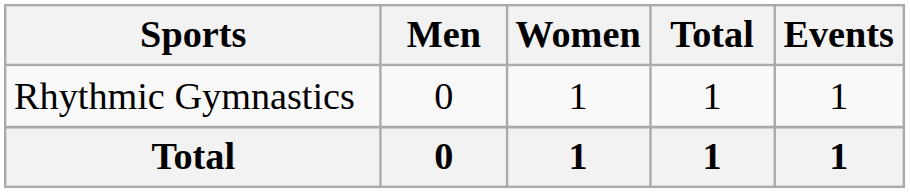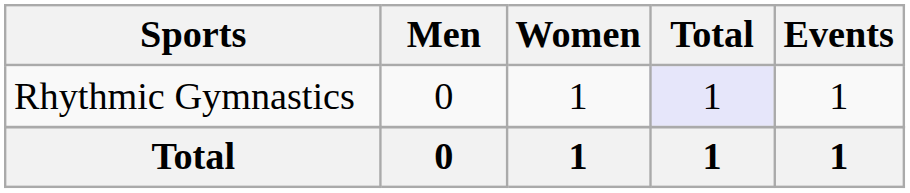(712, 95) no background -> (712, 95) lavender background
